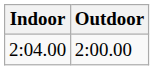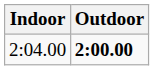(103, 49) normal -> (104, 49) bold
